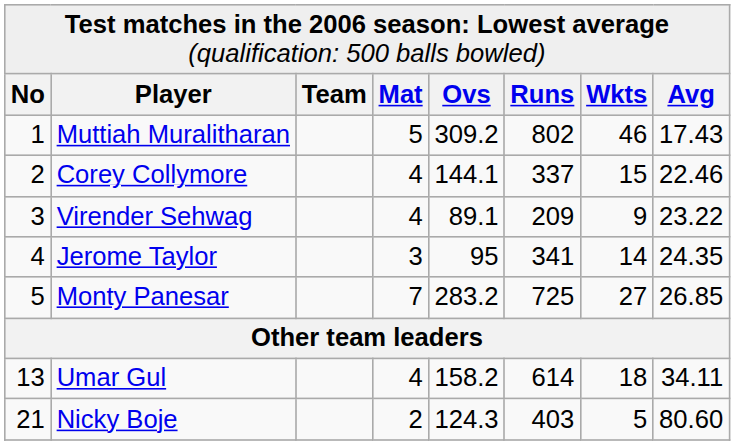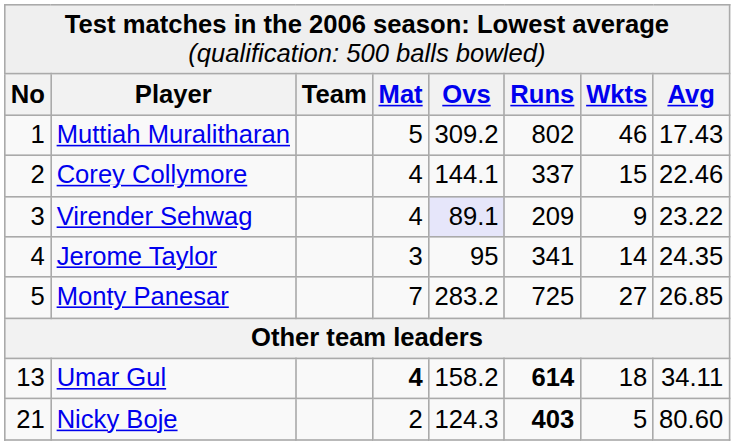(474, 216) no background -> (474, 216) lavender background
(416, 378) normal -> (416, 378) bold
(553, 378) normal -> (553, 378) bold
(553, 418) normal -> (553, 418) bold
